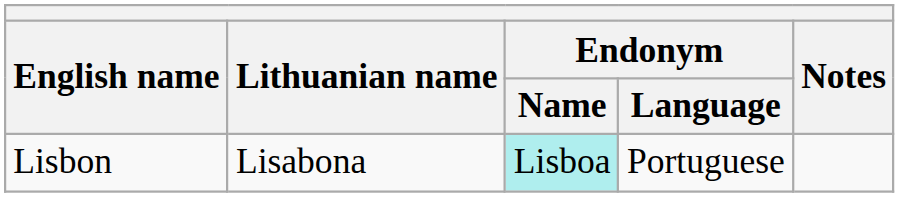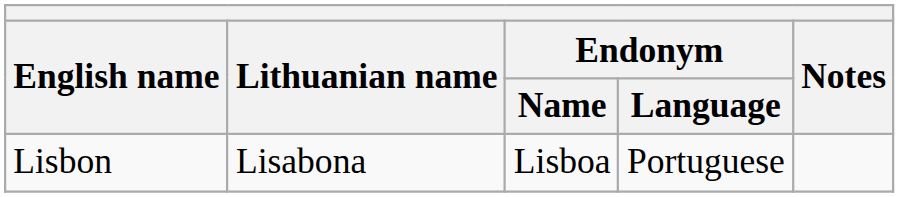(562, 161) paleturquoise background -> (562, 161) no background
